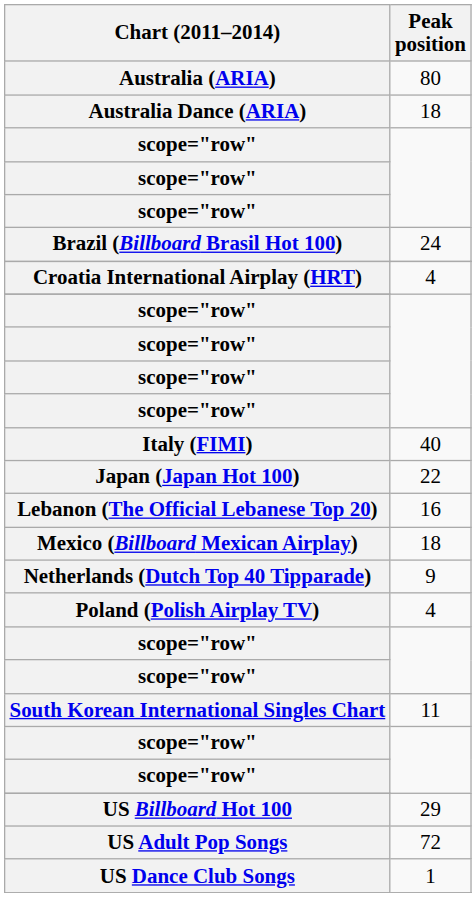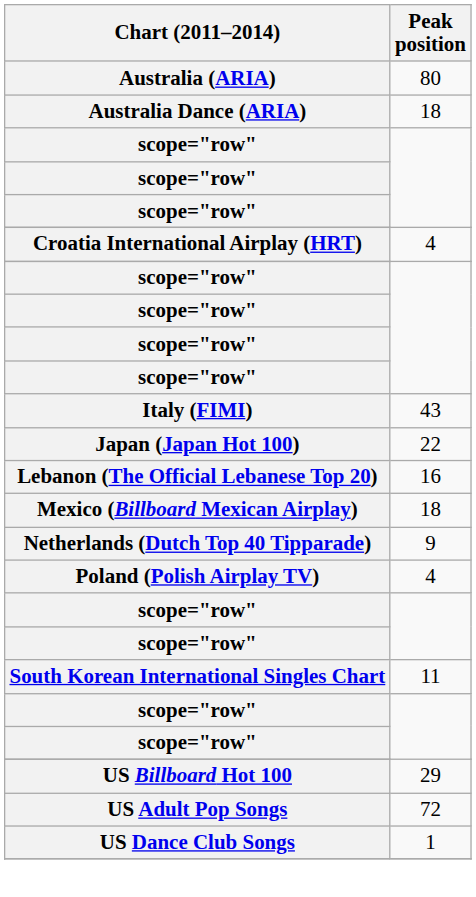- row: (197, 244)
(430, 443) 40 -> (430, 410) 43
